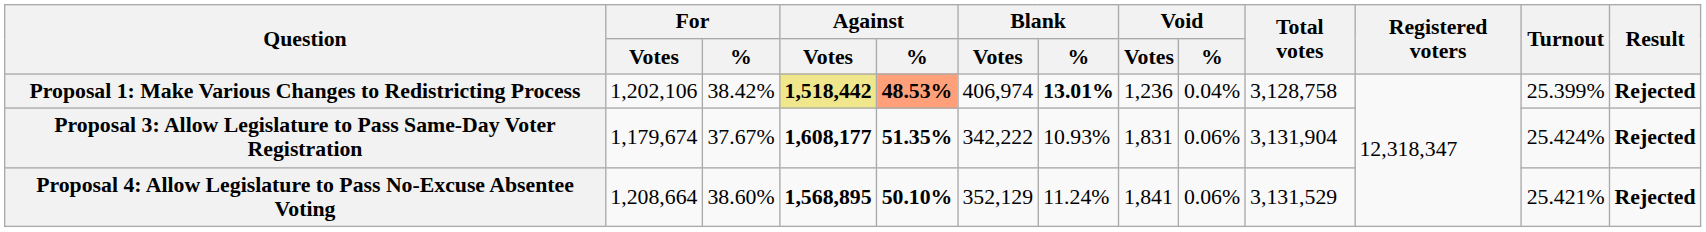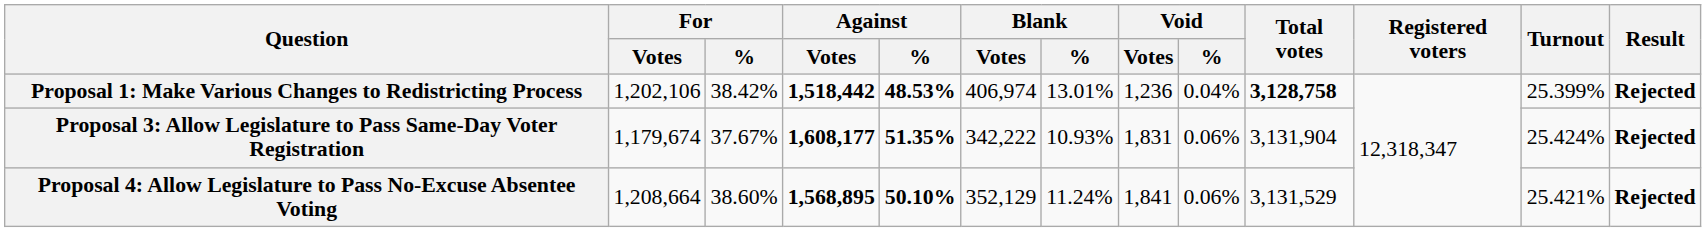(828, 90) khaki background -> (831, 90) no background
(917, 90) lightsalmon background -> (920, 90) no background
(1078, 90) bold -> (1080, 90) normal
(1294, 90) normal -> (1293, 90) bold
